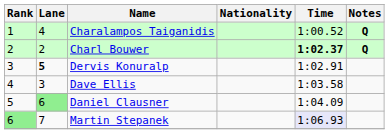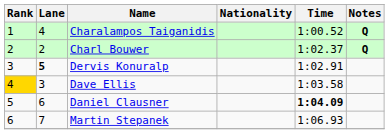(320, 49) bold -> (320, 49) normal
(10, 85) no background -> (10, 85) gold background
(42, 102) lightgreen background -> (42, 102) no background
(320, 102) normal -> (320, 102) bold
(10, 120) lightgreen background -> (10, 120) no background
(320, 120) lavender background -> (320, 120) no background
